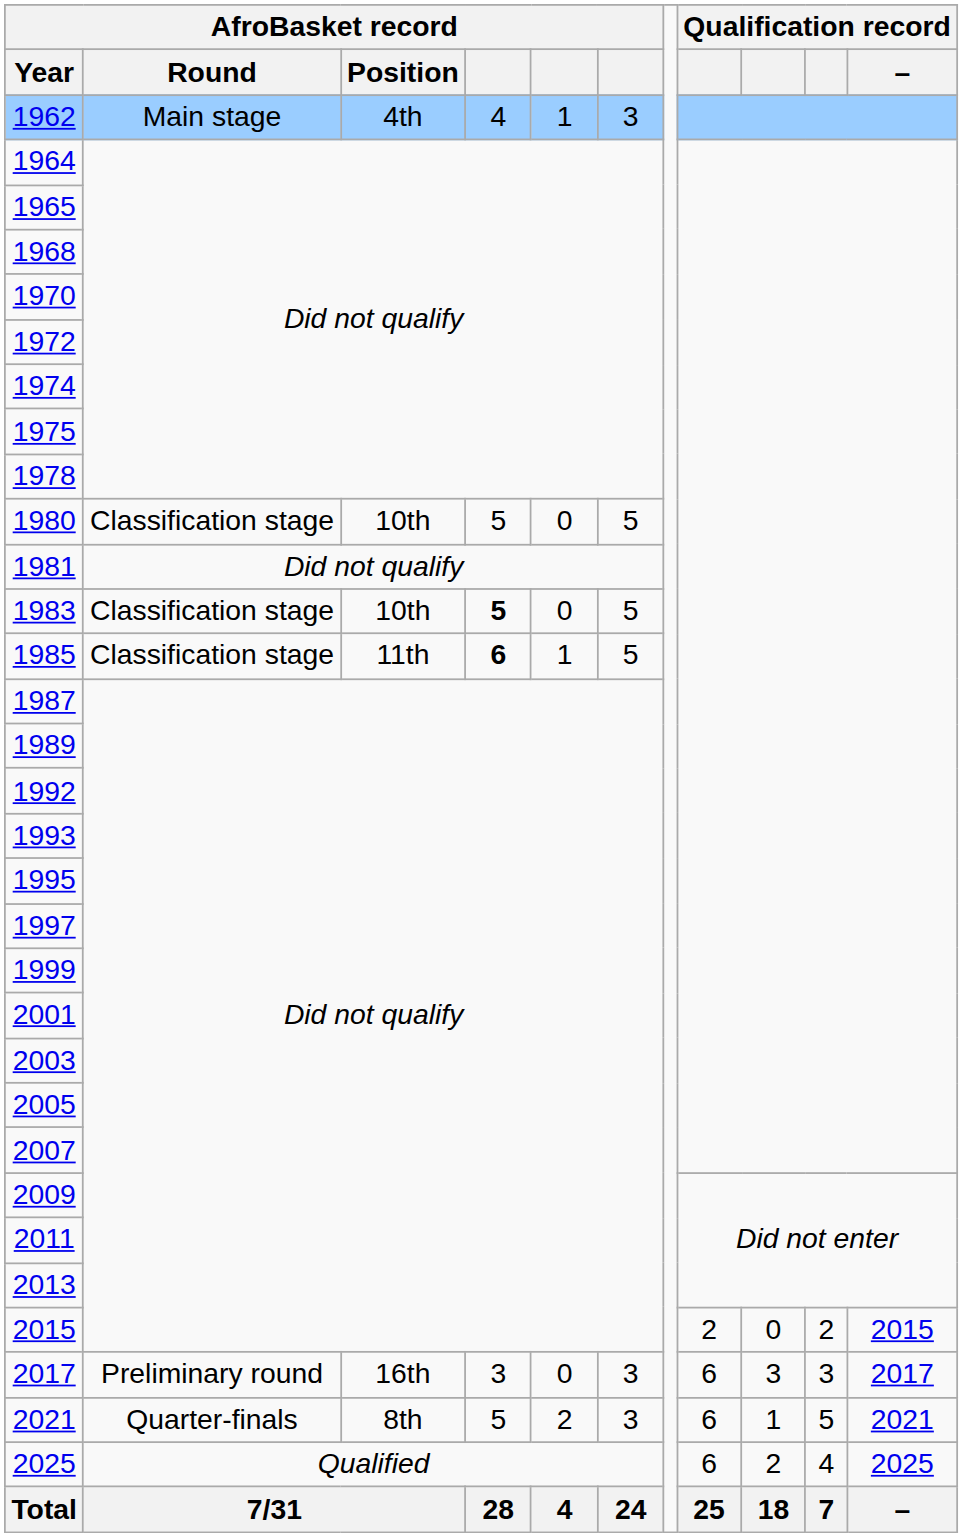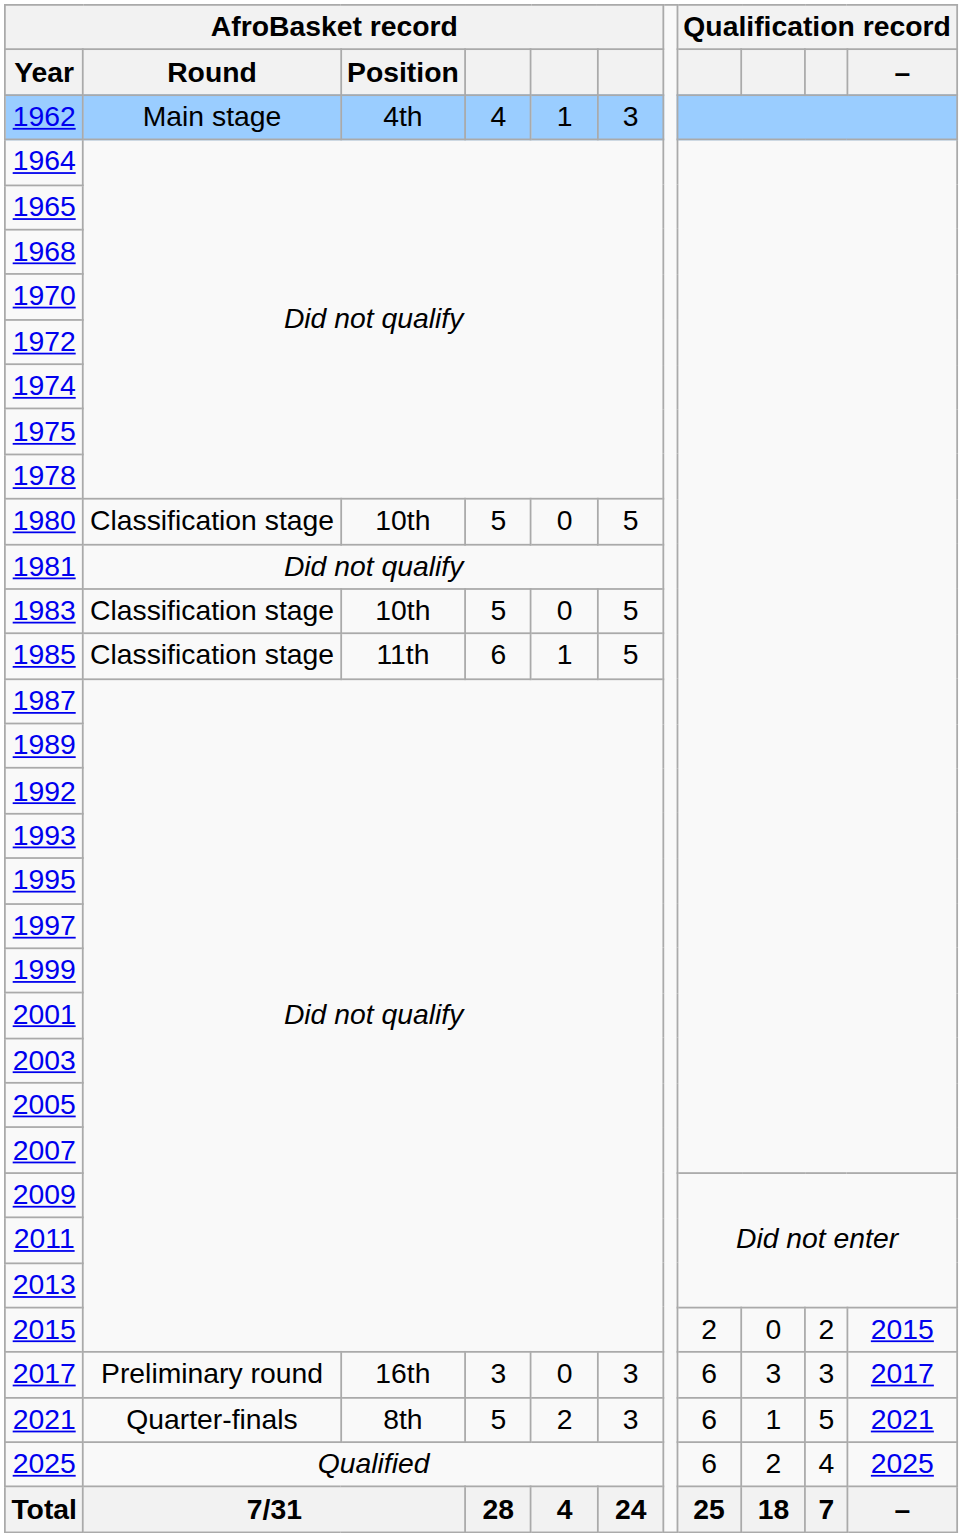(498, 610) bold -> (498, 610) normal
(498, 655) bold -> (498, 655) normal
